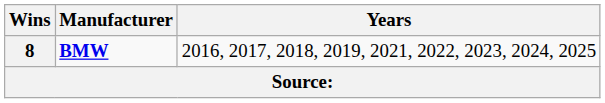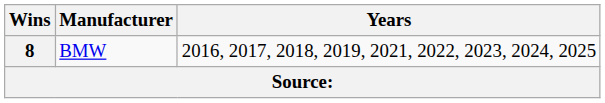(84, 51) bold -> (83, 51) normal
